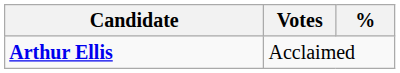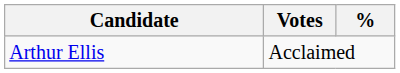(61, 52) bold -> (57, 52) normal
